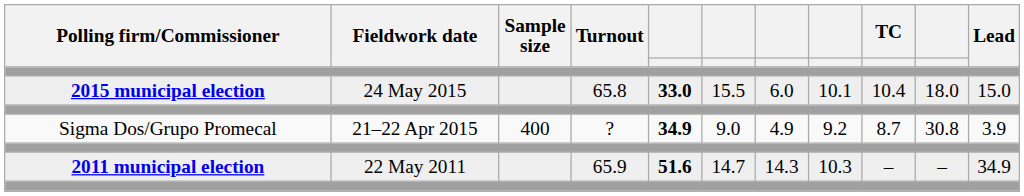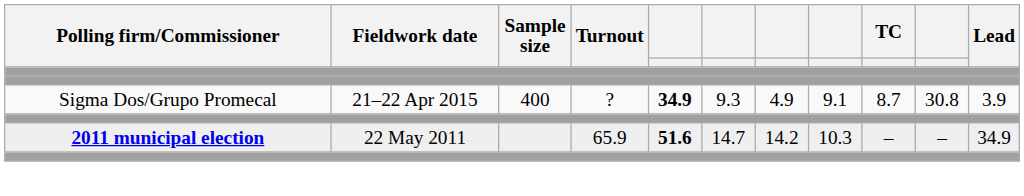- row: (168, 90)
(728, 128) 9.0 -> (728, 99) 9.3
(835, 128) 9.2 -> (835, 99) 9.1
(782, 167) 14.3 -> (782, 137) 14.2
